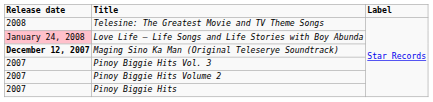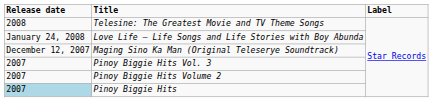(46, 38) pink background -> (46, 38) no background
(48, 51) bold -> (48, 51) normal
(16, 90) no background -> (16, 90) lightblue background
